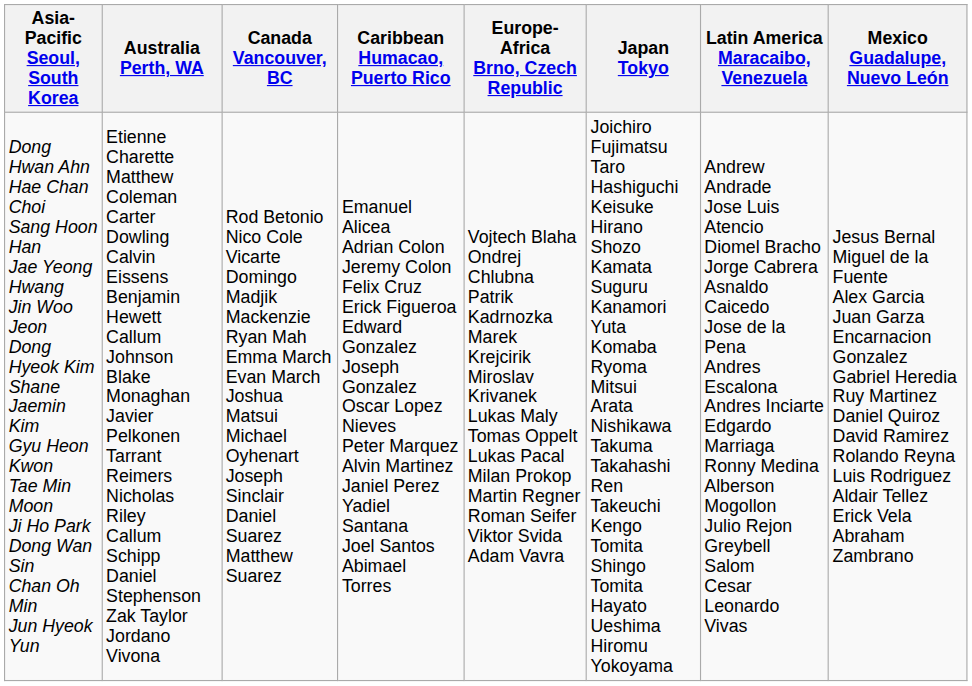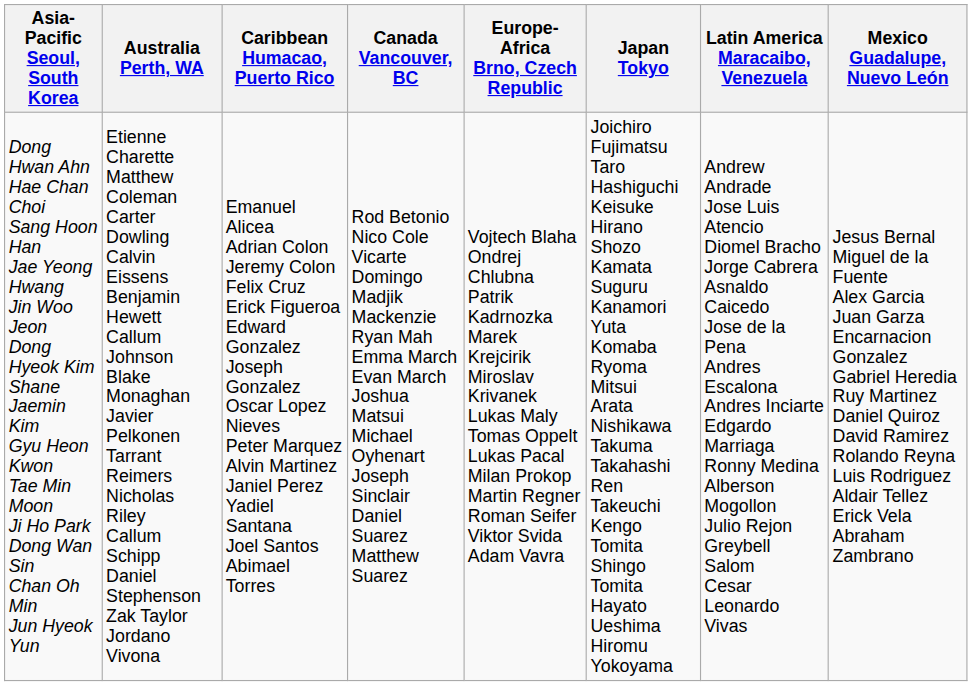columns swapped: (280, 58) <-> (401, 58)
